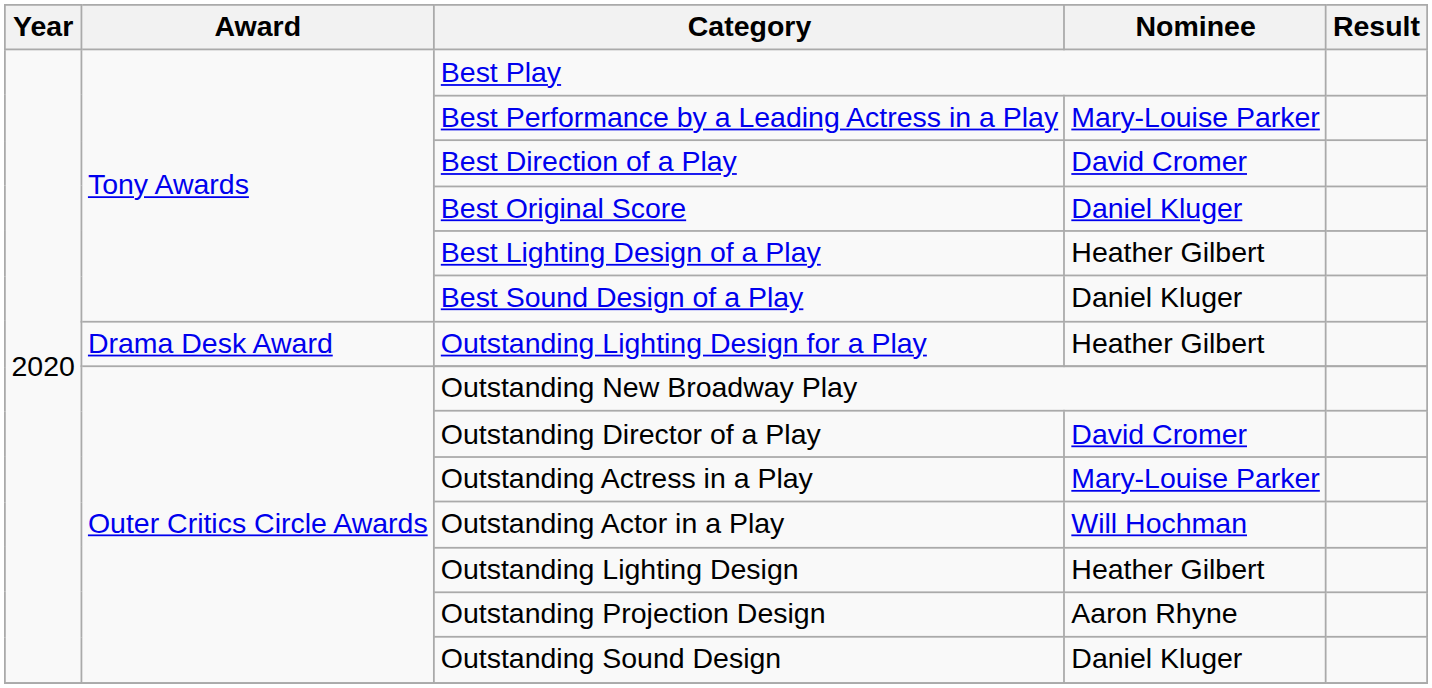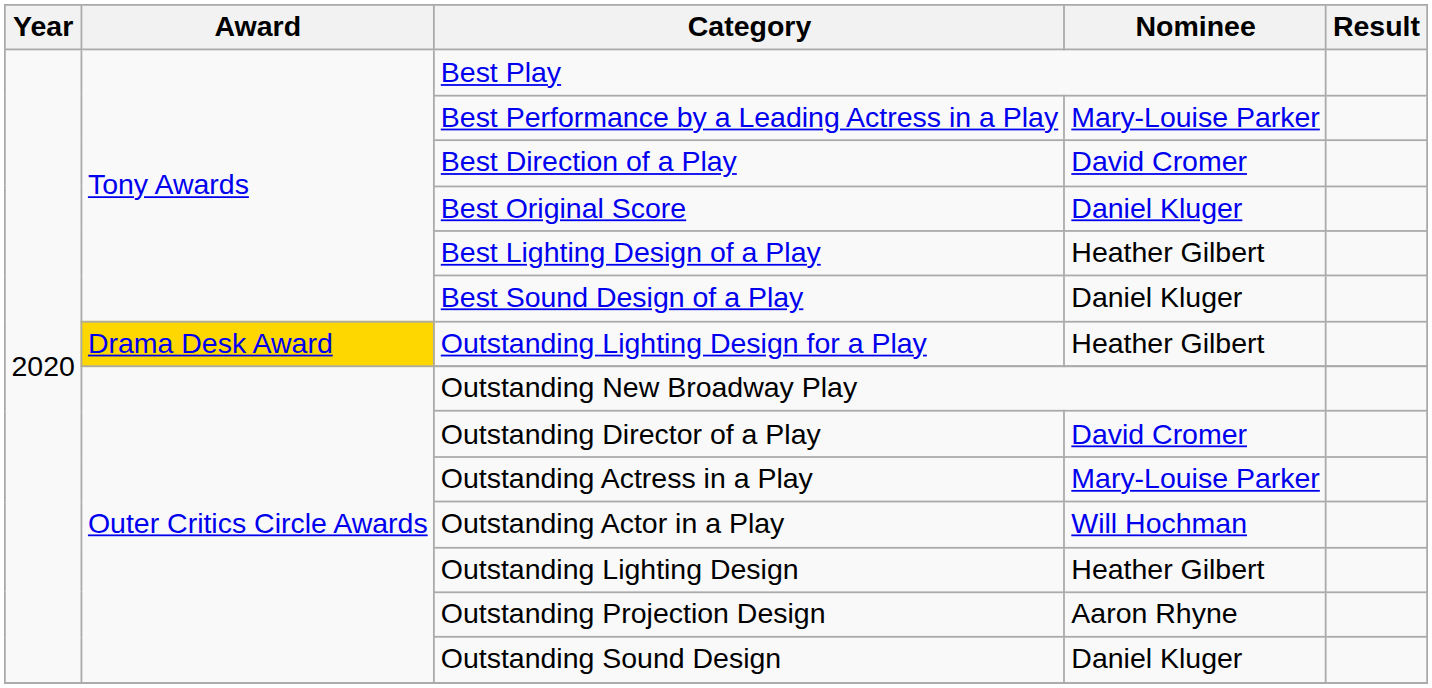(210, 343) no background -> (210, 343) gold background
